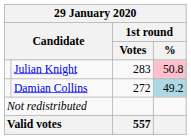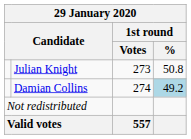(142, 69) 283 -> (142, 69) 273
(173, 69) pink background -> (173, 69) no background
(142, 87) 272 -> (142, 87) 274
